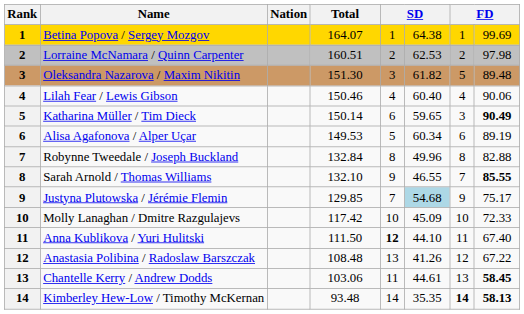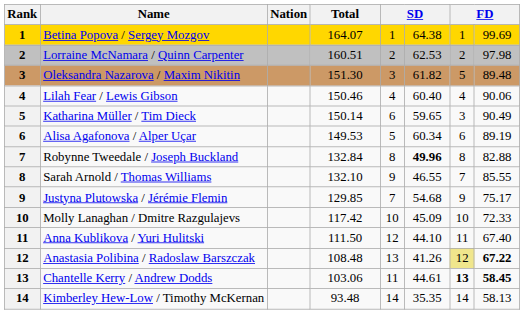(497, 116) bold -> (497, 116) normal
(427, 156) normal -> (427, 156) bold
(497, 177) bold -> (497, 177) normal
(427, 197) lightblue background -> (427, 197) no background
(392, 237) bold -> (392, 237) normal
(462, 258) no background -> (462, 258) khaki background
(497, 258) normal -> (497, 258) bold
(462, 278) normal -> (462, 278) bold
(462, 298) bold -> (462, 298) normal
(497, 298) bold -> (497, 298) normal
